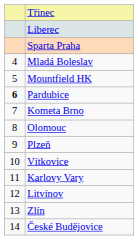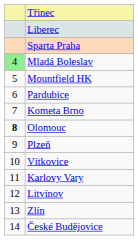(15, 62) no background -> (15, 62) lightgreen background
(15, 95) bold -> (15, 95) normal
(15, 128) normal -> (15, 128) bold
